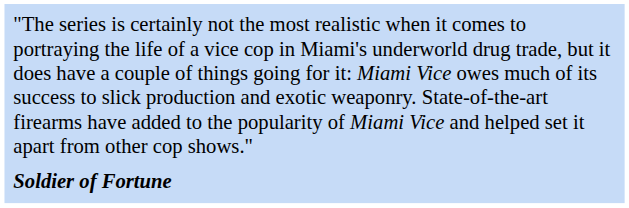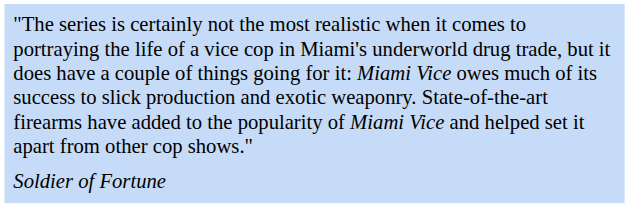(93, 181) bold -> (90, 181) normal
